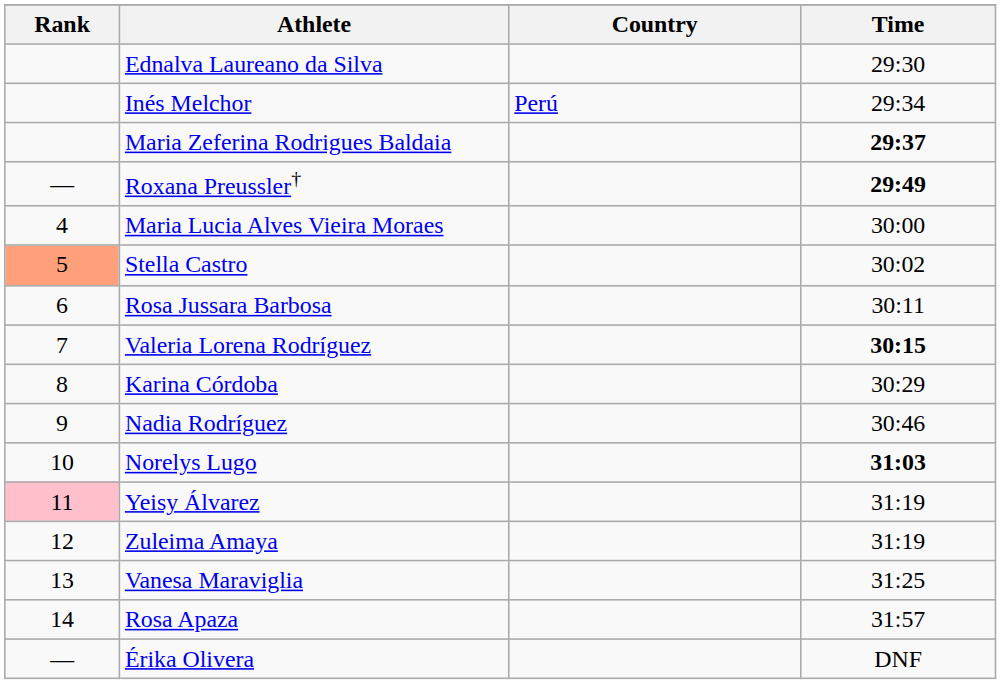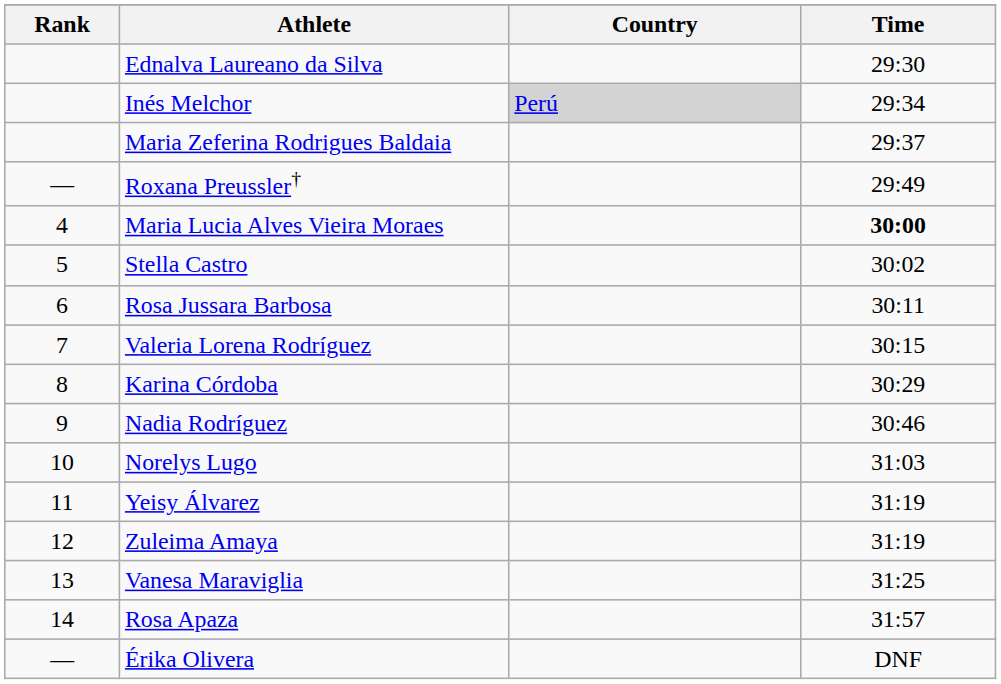(536, 103) no background -> (536, 103) lightgrey background
(898, 142) bold -> (898, 142) normal
(898, 184) bold -> (898, 184) normal
(898, 225) normal -> (898, 225) bold
(62, 265) lightsalmon background -> (62, 265) no background
(898, 343) bold -> (898, 343) normal
(898, 461) bold -> (898, 461) normal
(62, 501) pink background -> (62, 501) no background
